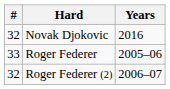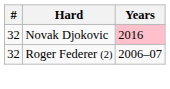(131, 34) no background -> (131, 34) pink background
- row: (61, 54)
